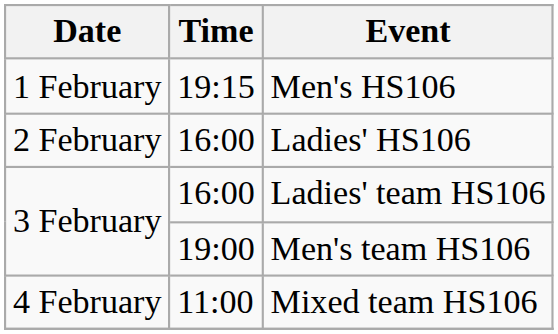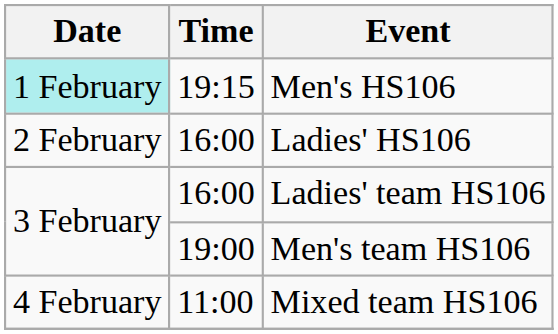(87, 85) no background -> (87, 85) paleturquoise background
